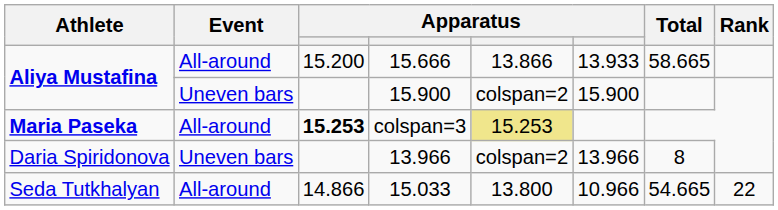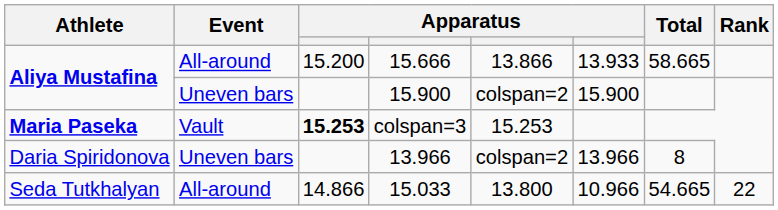(225, 126) All-around -> (201, 126) Vault
(522, 126) khaki background -> (522, 126) no background
